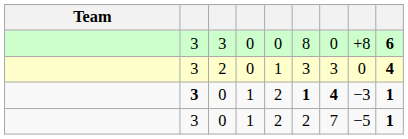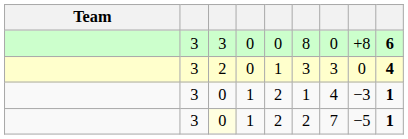(194, 95) bold -> (194, 95) normal
(306, 95) bold -> (306, 95) normal
(334, 95) bold -> (334, 95) normal
(222, 120) no background -> (222, 120) lightyellow background
